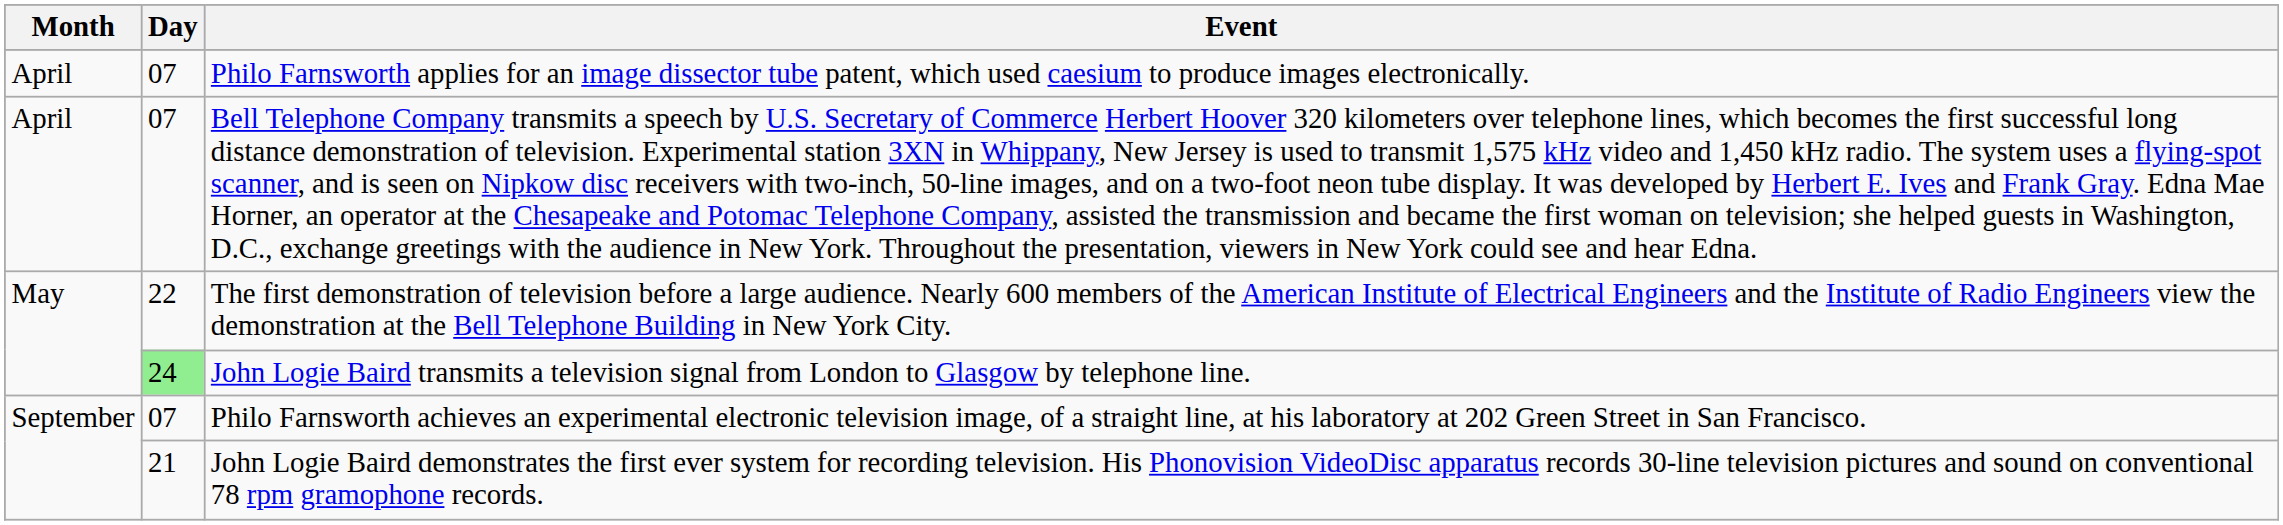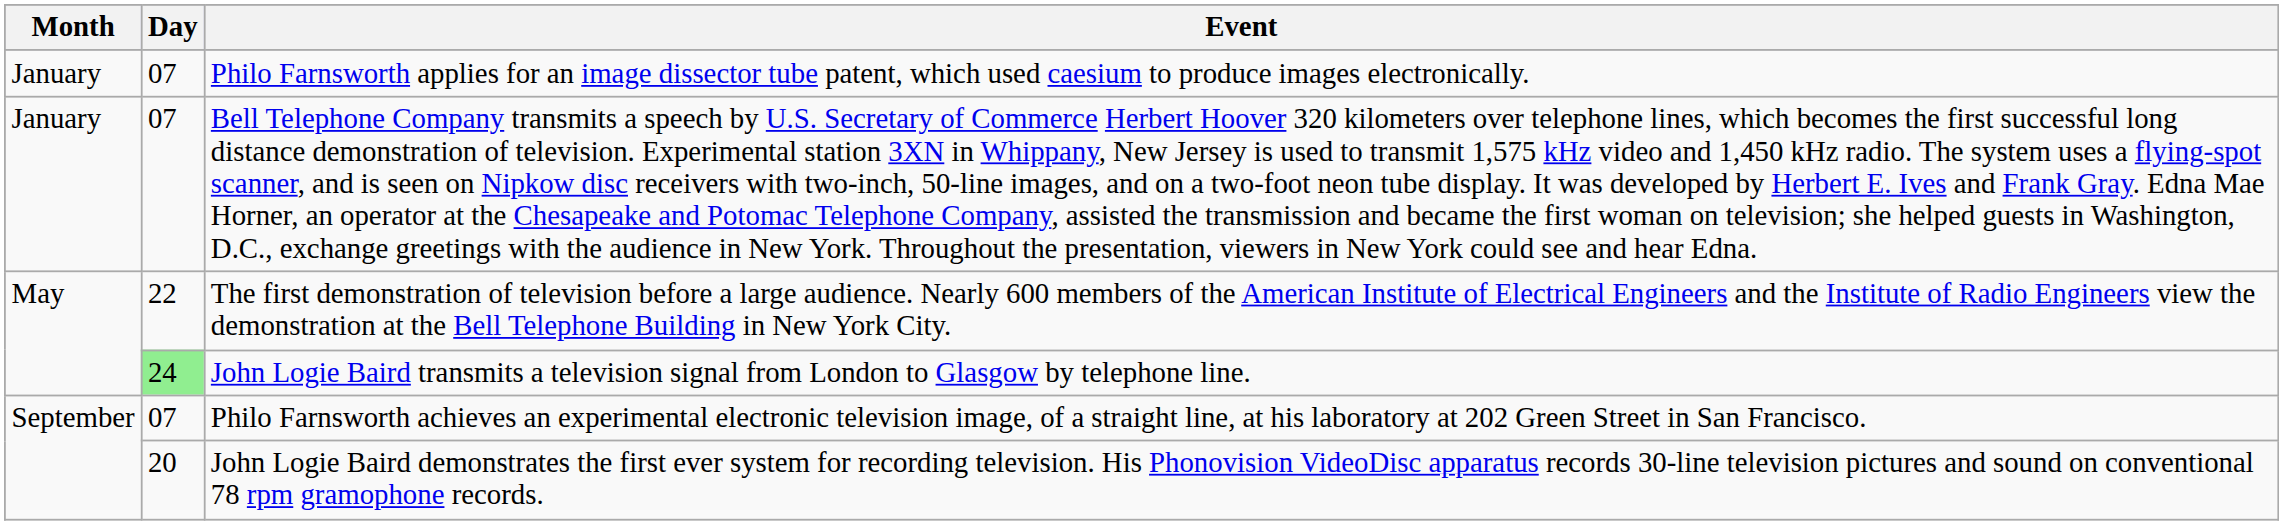(42, 73) April -> (56, 73) January
(42, 118) April -> (56, 118) January
(162, 463) 21 -> (162, 463) 20
